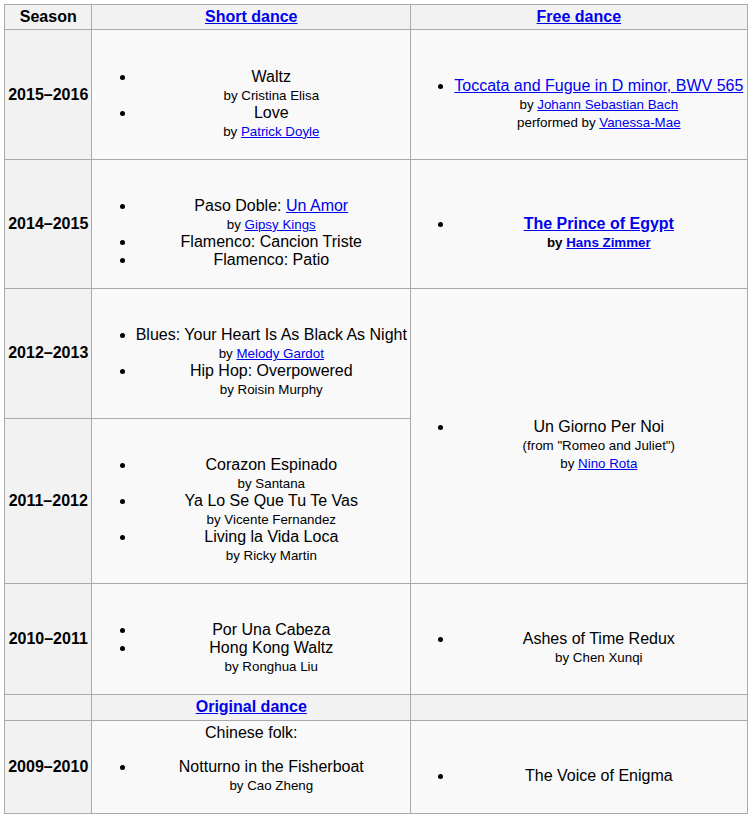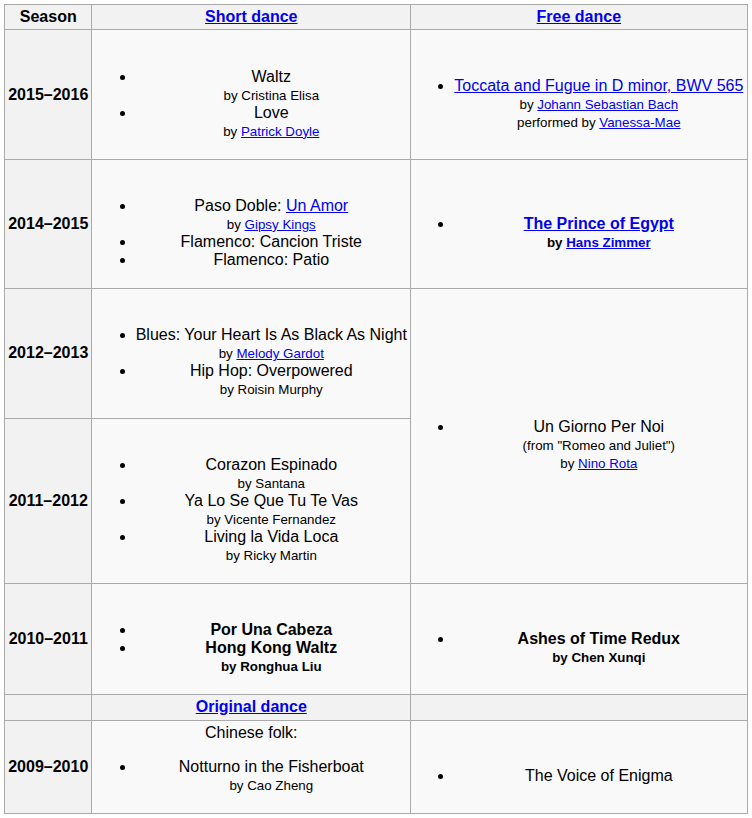(251, 648) normal -> (251, 648) bold
(579, 648) normal -> (579, 648) bold
